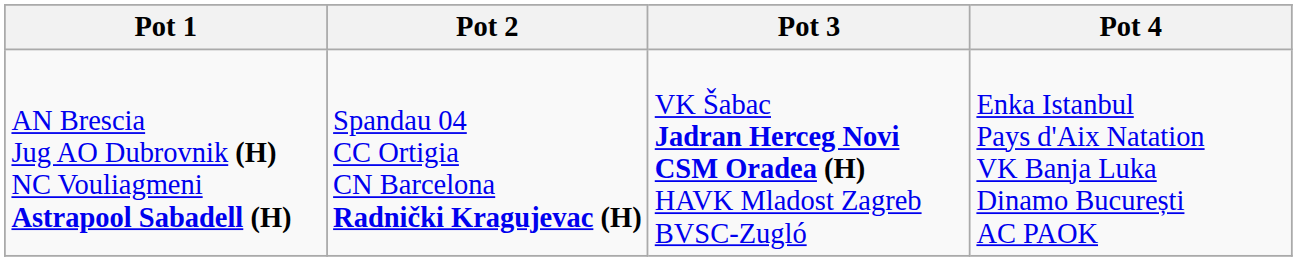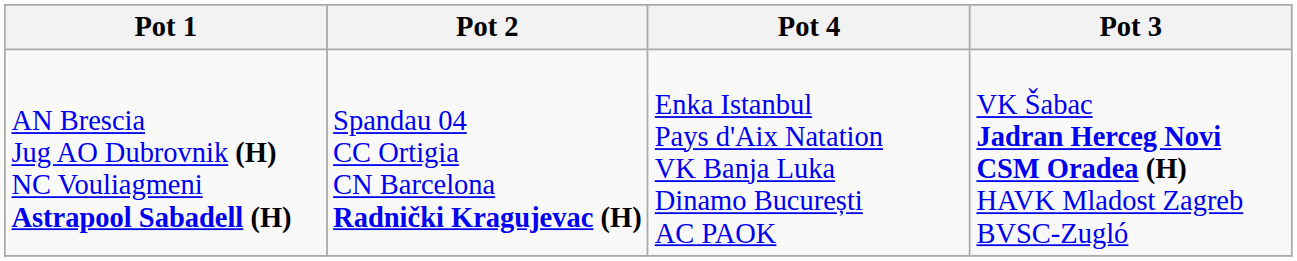columns swapped: (809, 27) <-> (1131, 27)
